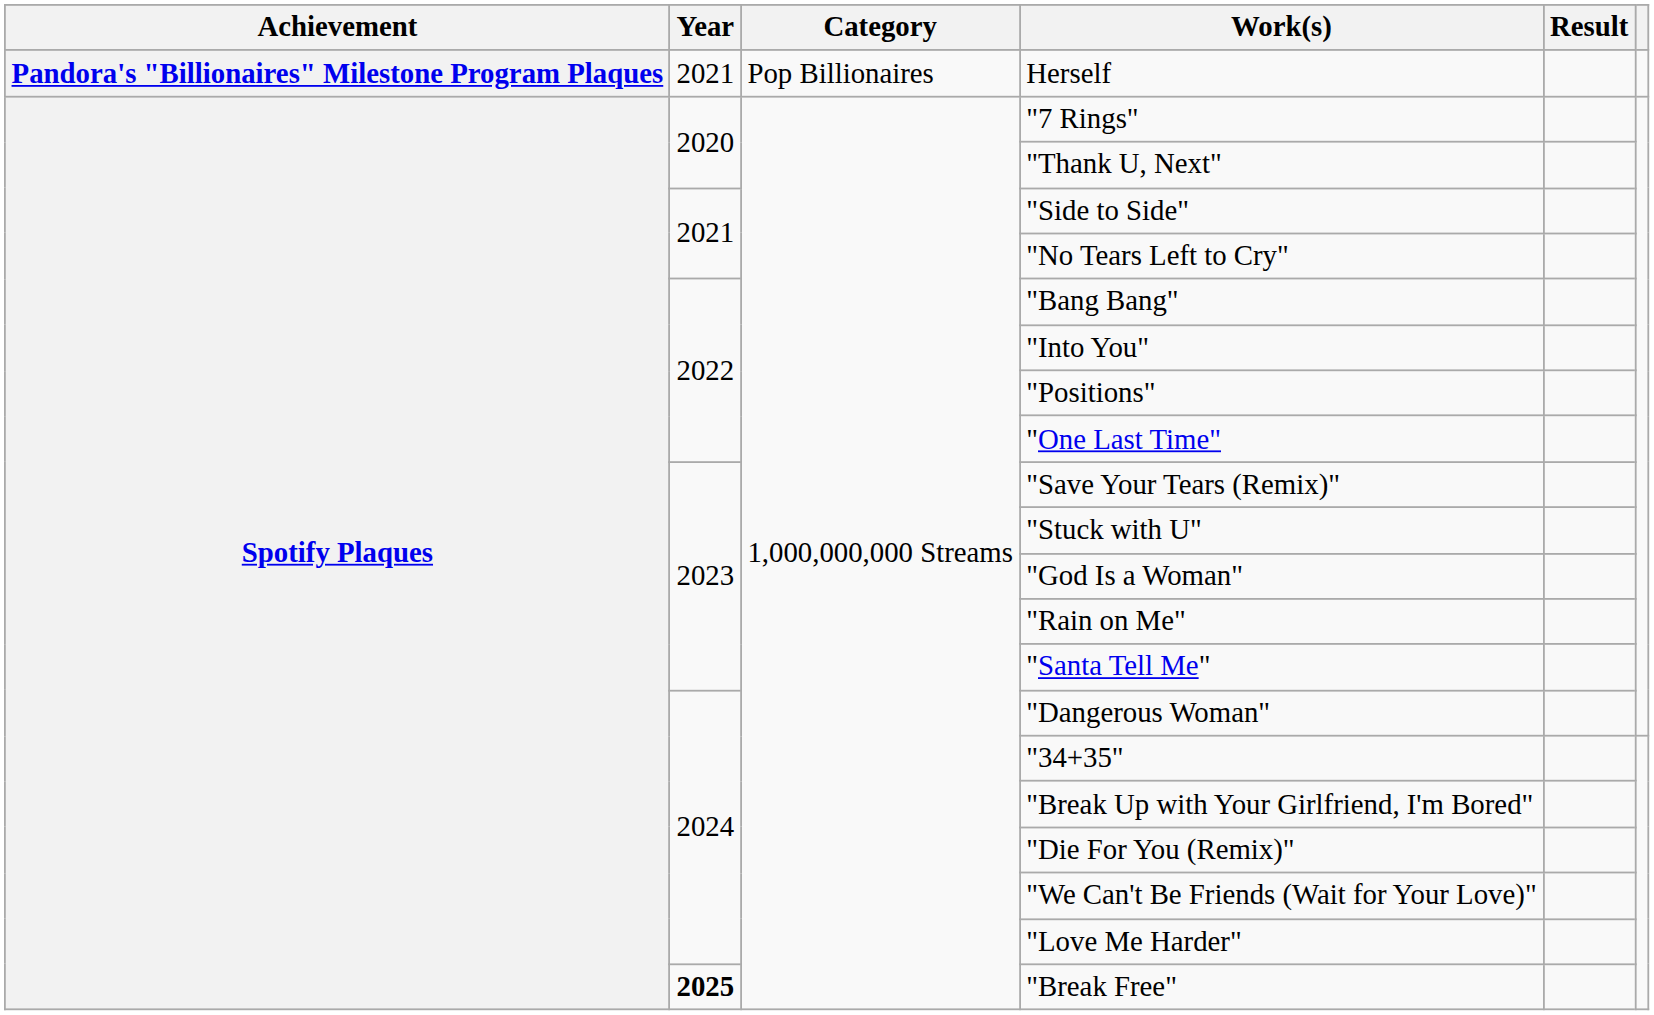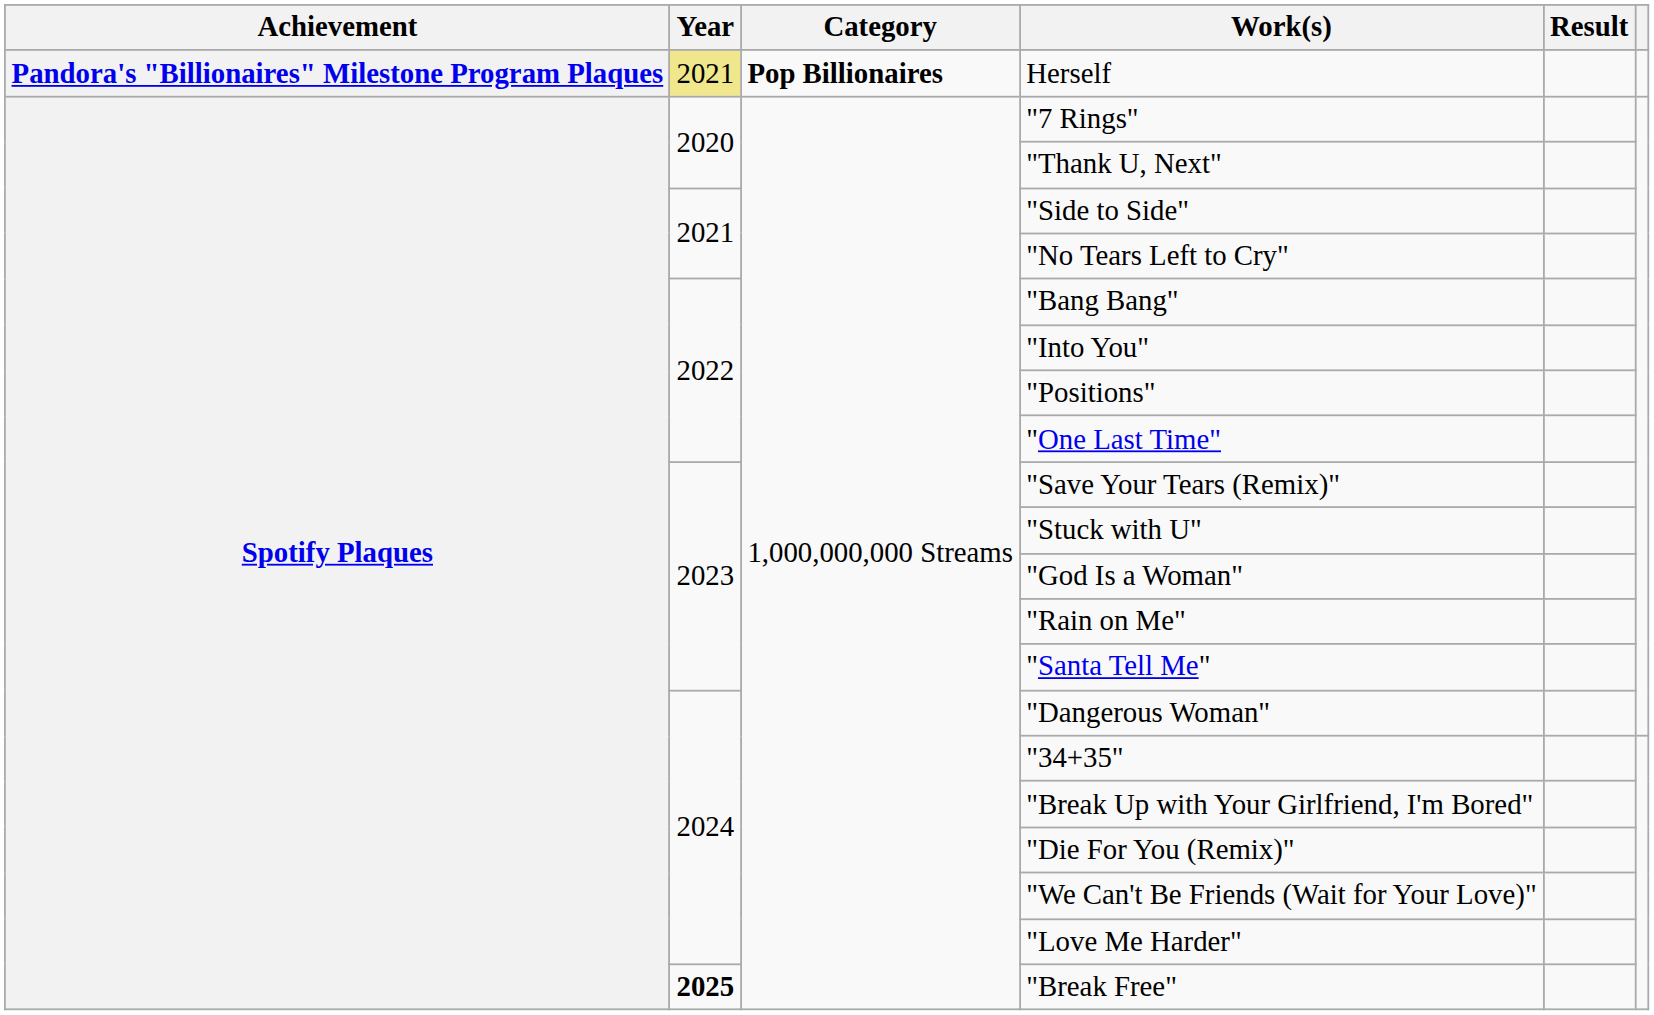(705, 73) no background -> (705, 73) khaki background
(841, 73) normal -> (845, 73) bold
